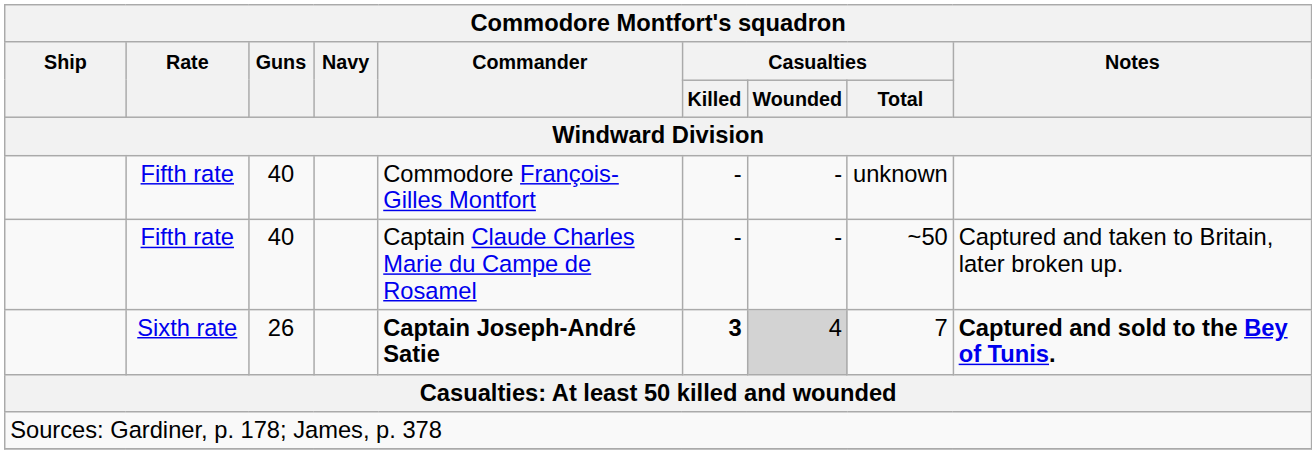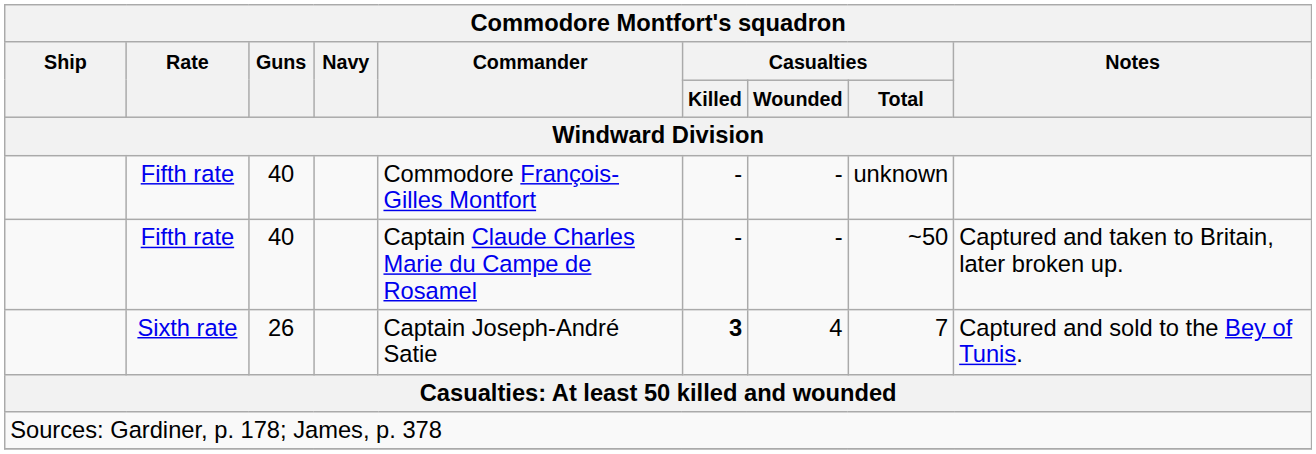(510, 341) bold -> (501, 341) normal
(835, 328) lightgrey background -> (836, 328) no background
(1123, 341) bold -> (1126, 341) normal
